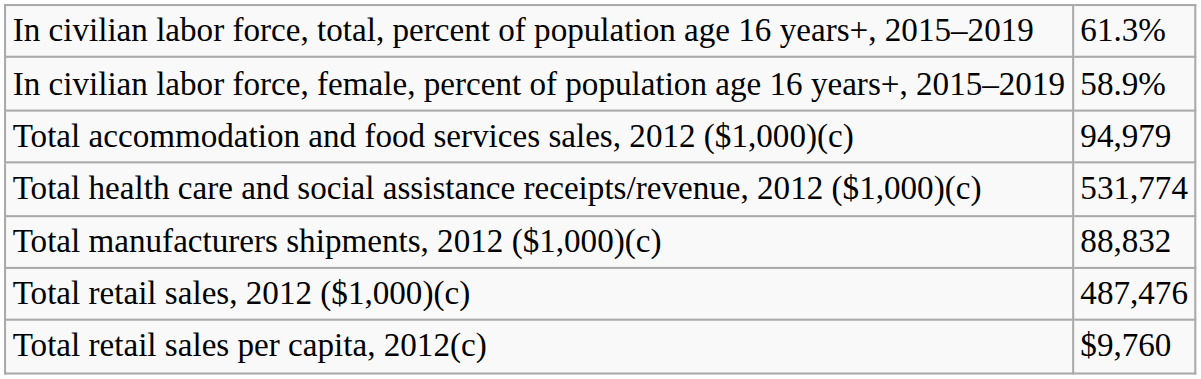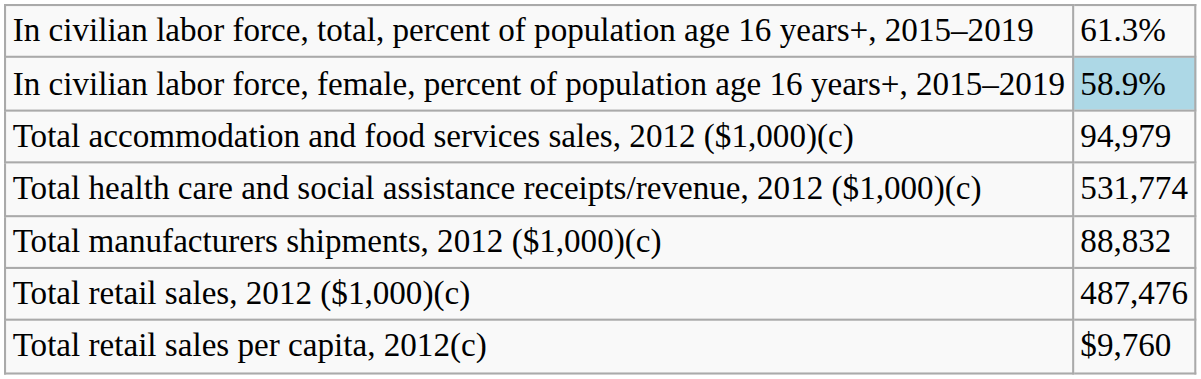(1123, 83) no background -> (1123, 83) lightblue background
